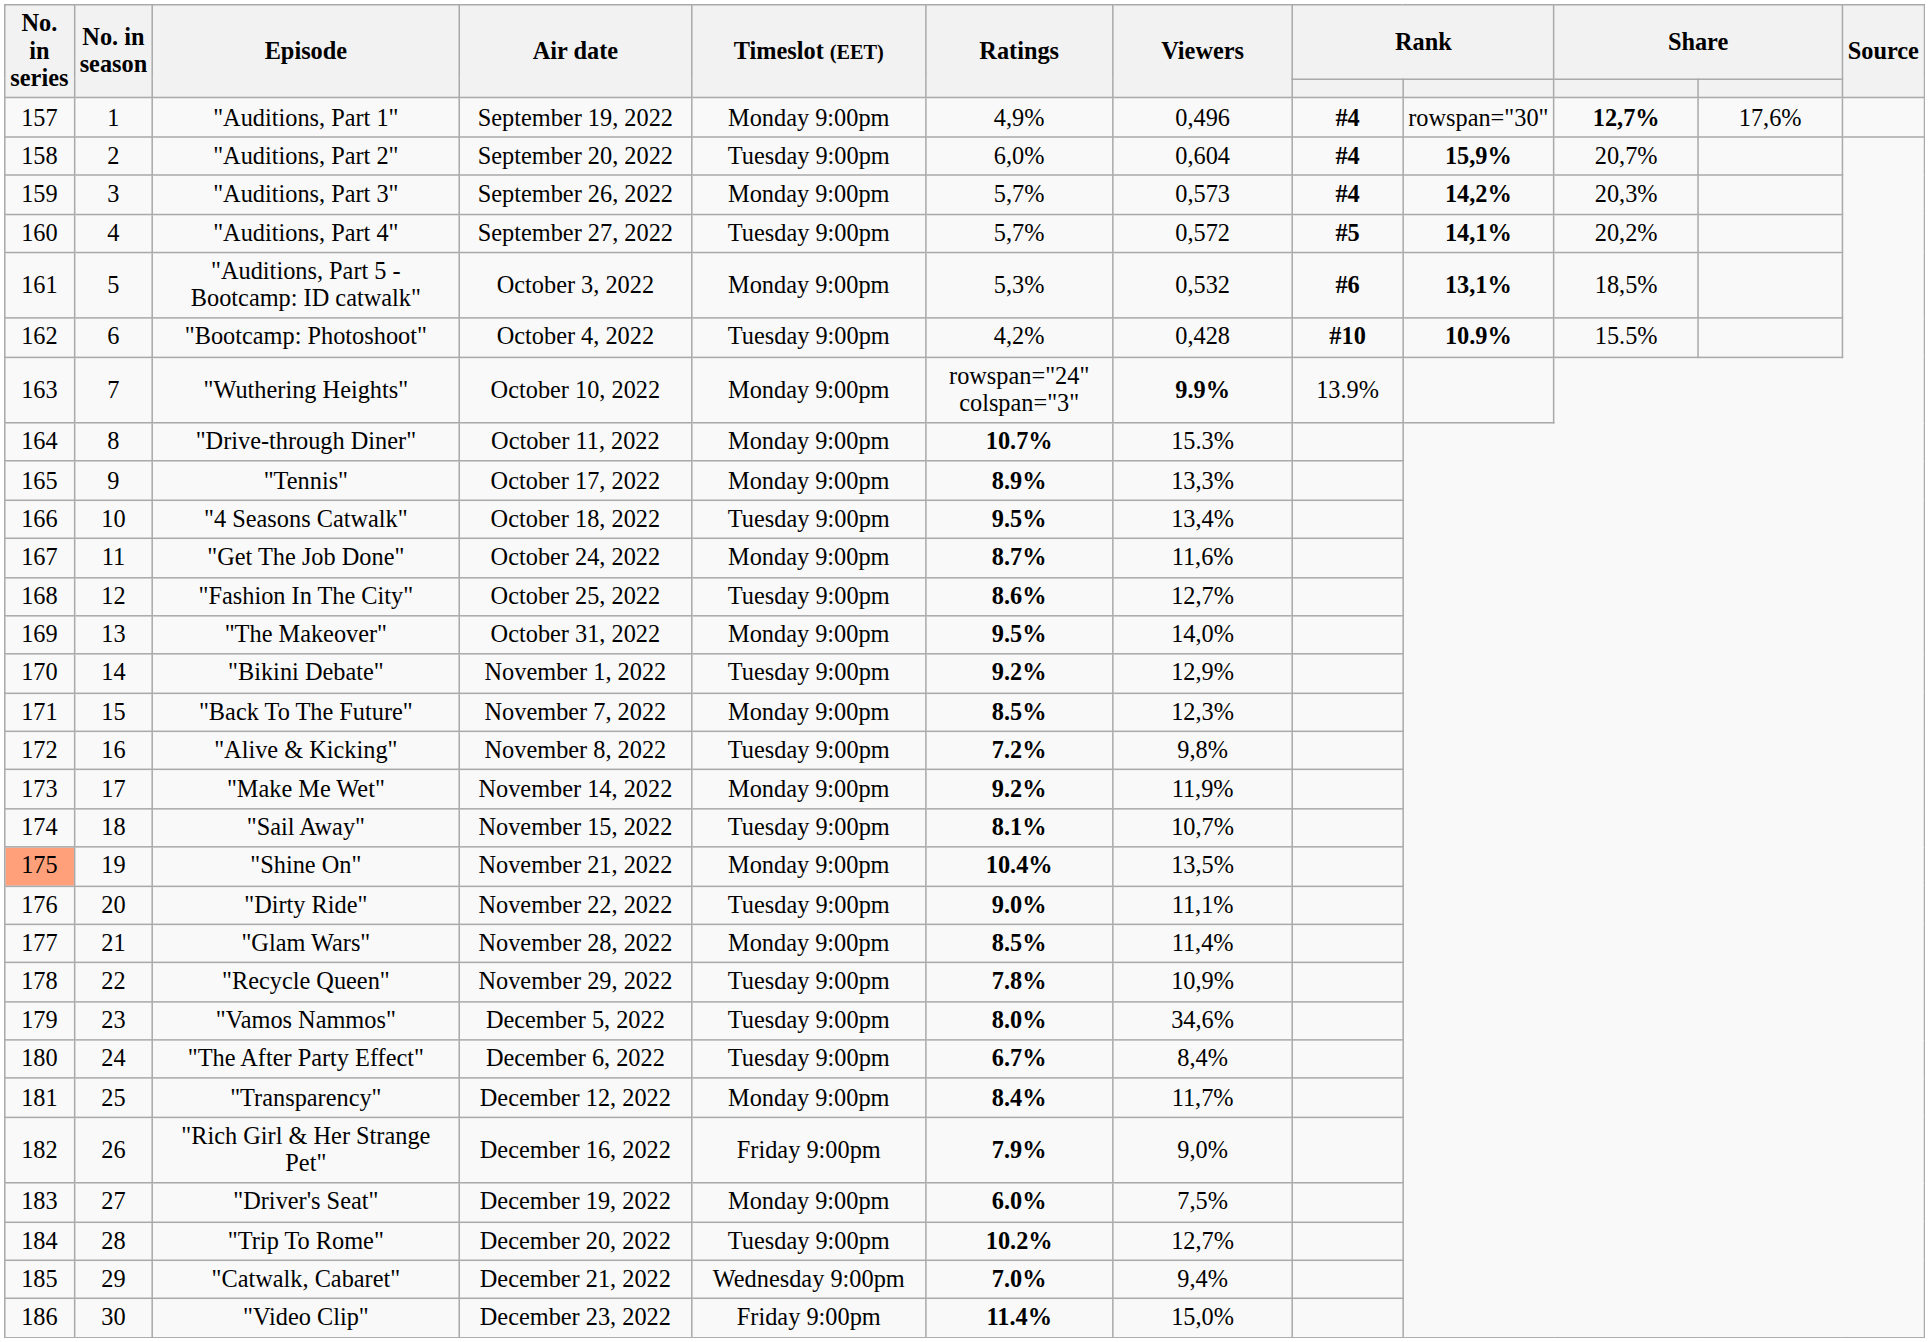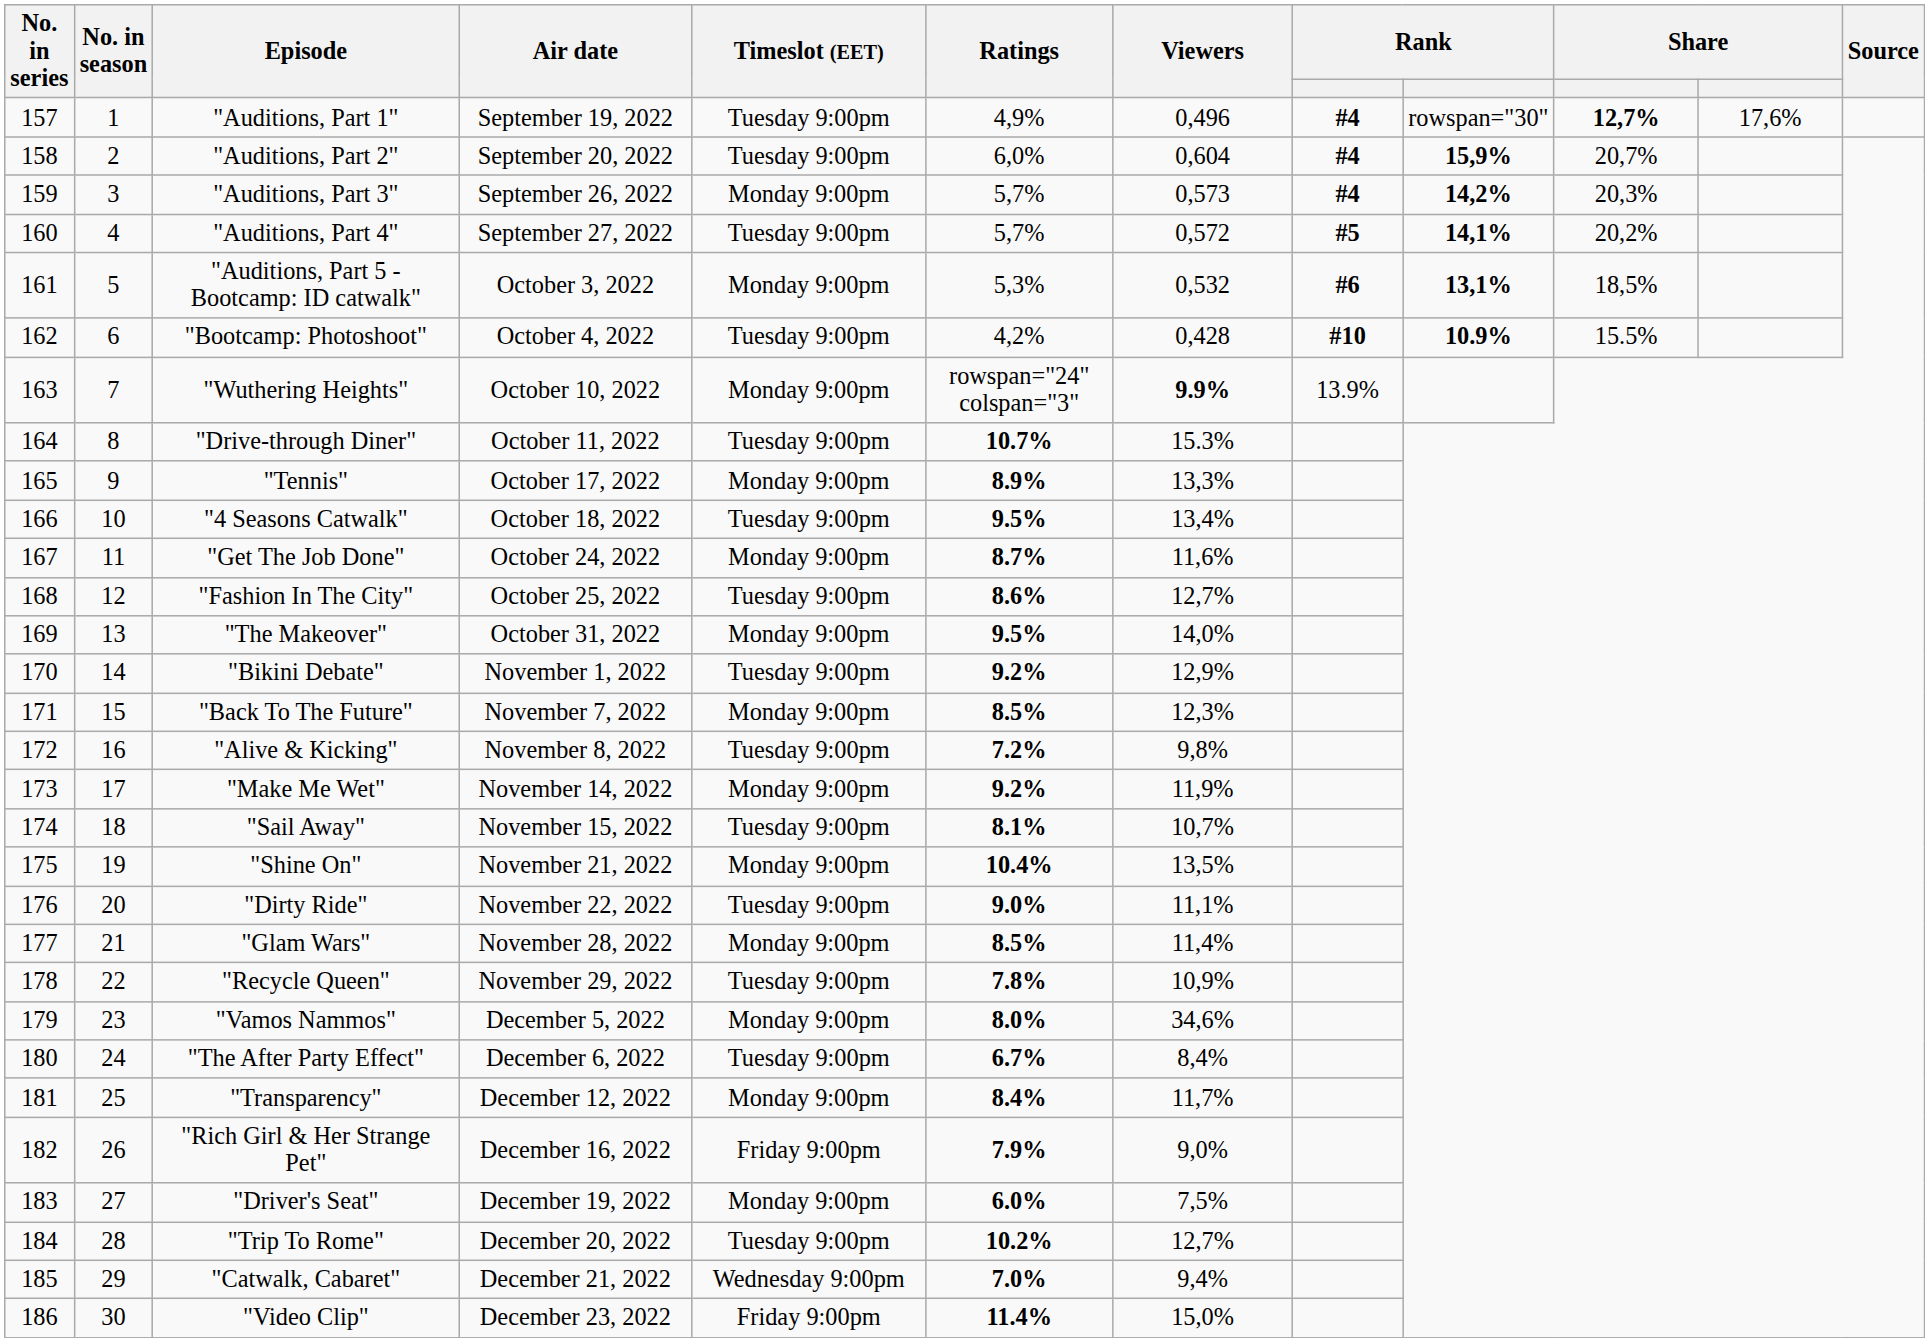(809, 117) Monday 9:00pm -> (809, 117) Tuesday 9:00pm
(809, 441) Monday 9:00pm -> (809, 441) Tuesday 9:00pm
(39, 866) lightsalmon background -> (39, 866) no background
(809, 1020) Tuesday 9:00pm -> (809, 1020) Monday 9:00pm
